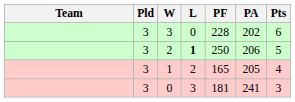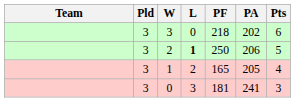(220, 32) 228 -> (220, 32) 218
